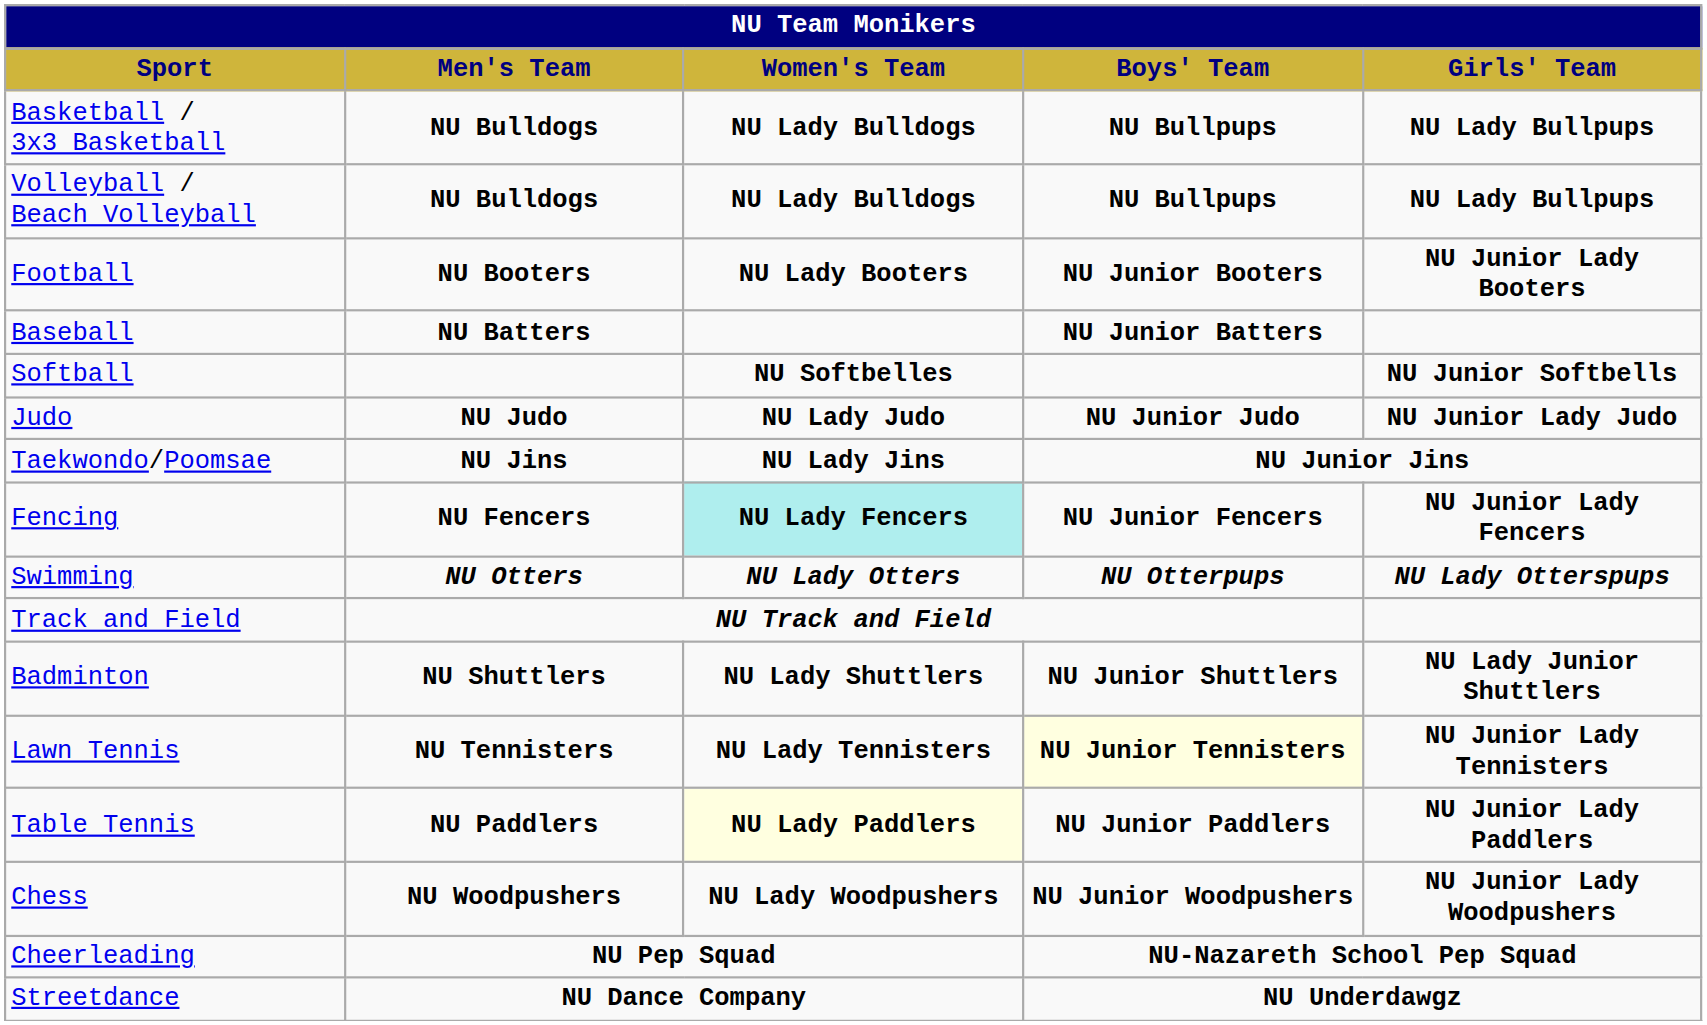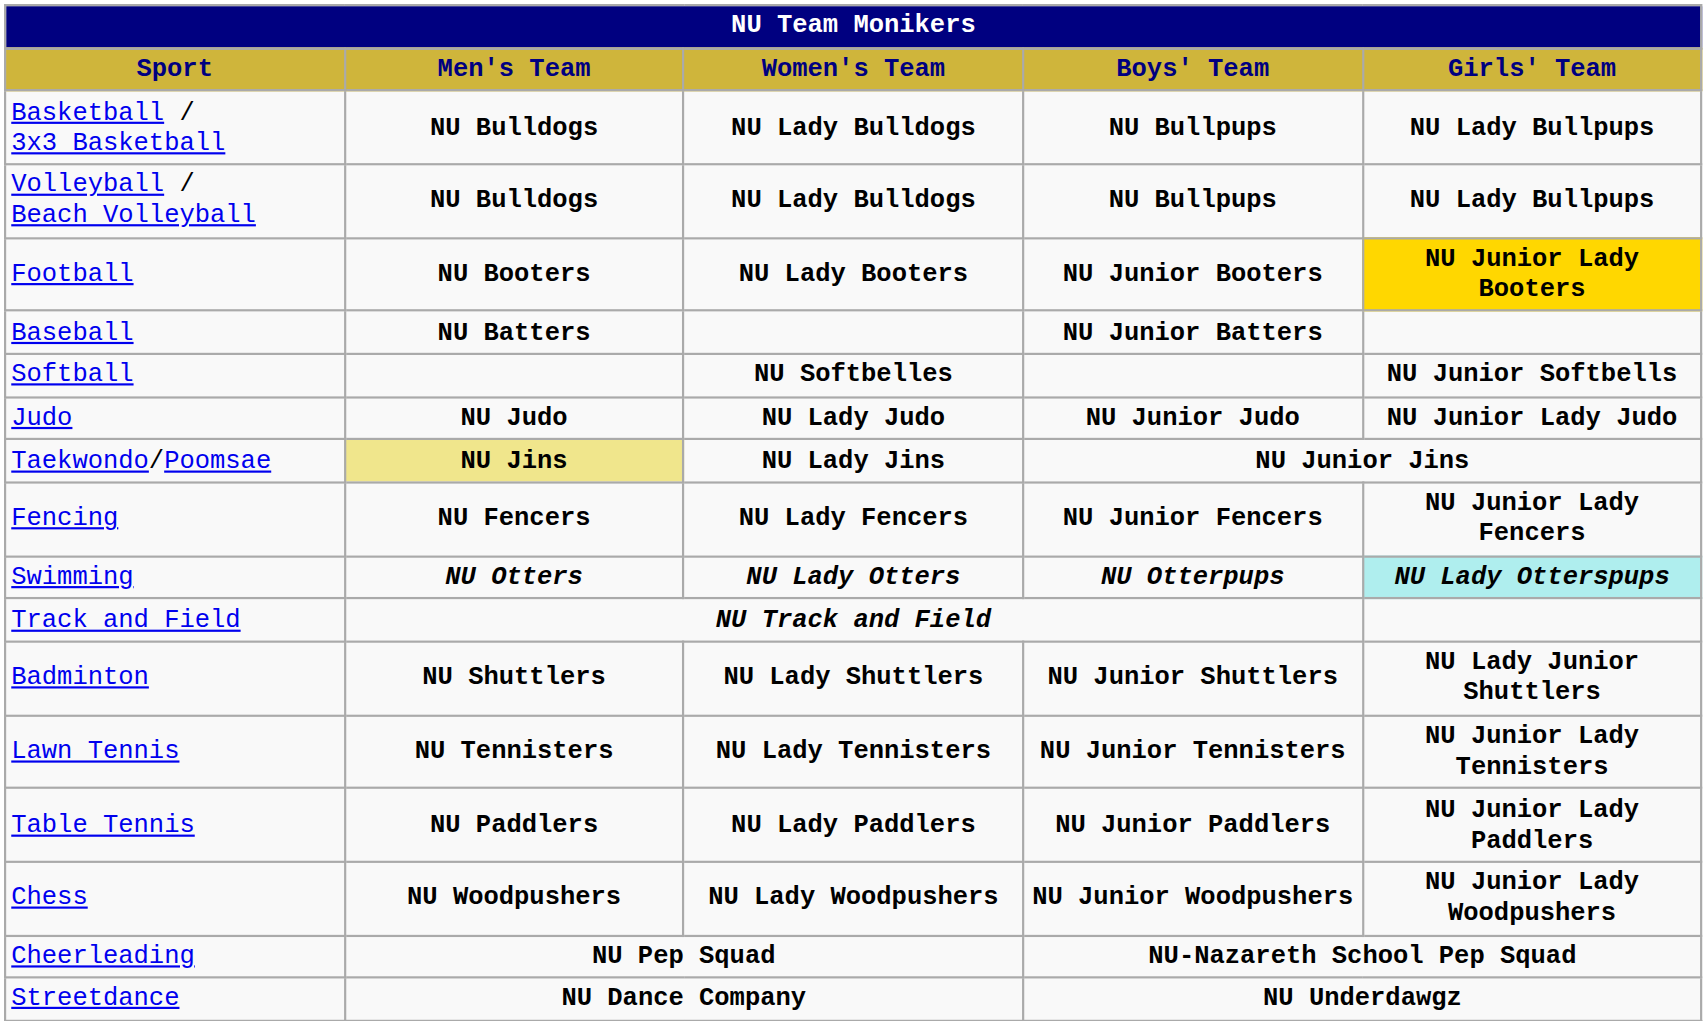(1532, 274) no background -> (1532, 274) gold background
(514, 461) no background -> (514, 461) khaki background
(853, 519) paleturquoise background -> (853, 519) no background
(1532, 577) no background -> (1532, 577) paleturquoise background
(1193, 751) lightyellow background -> (1193, 751) no background
(853, 824) lightyellow background -> (853, 824) no background
